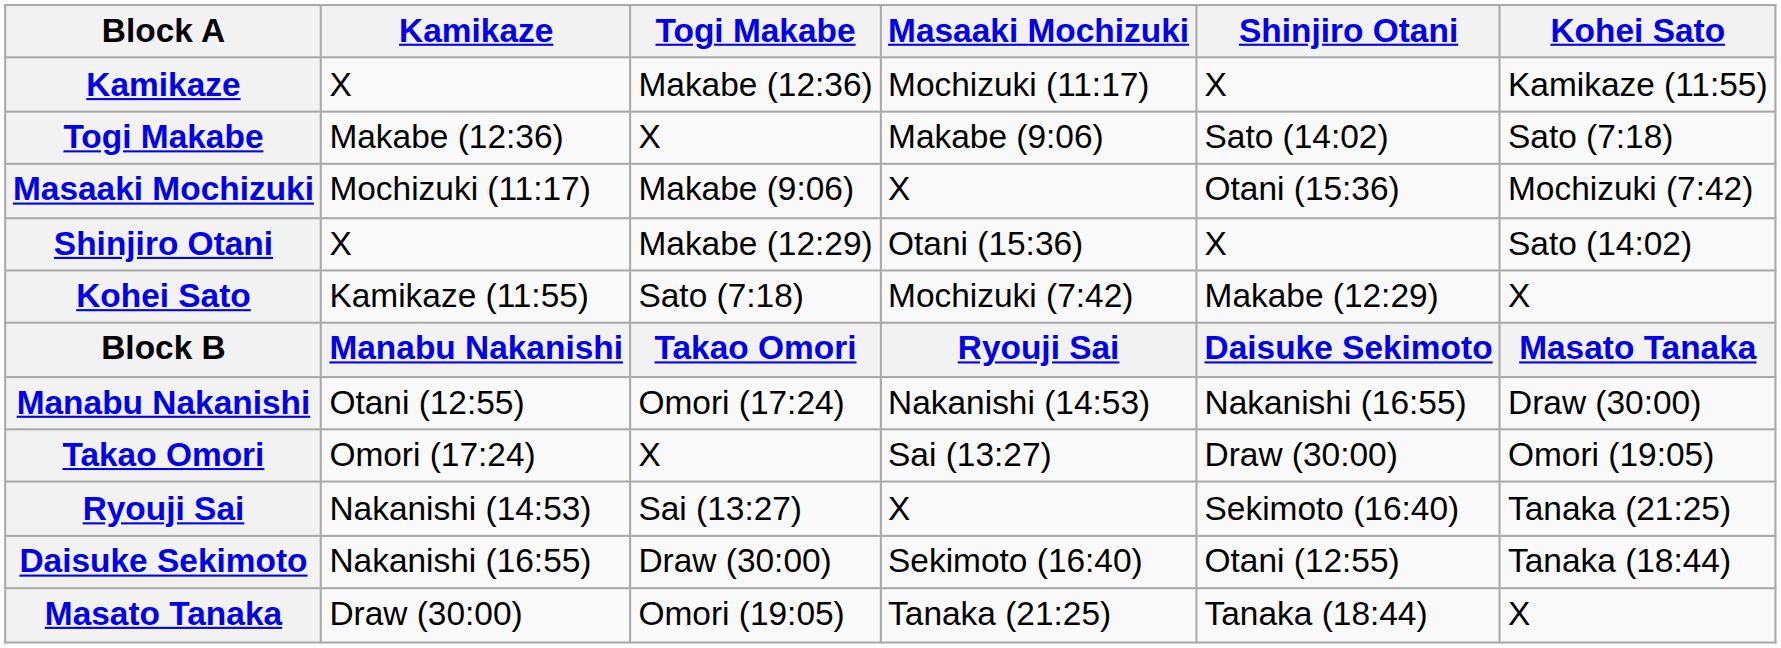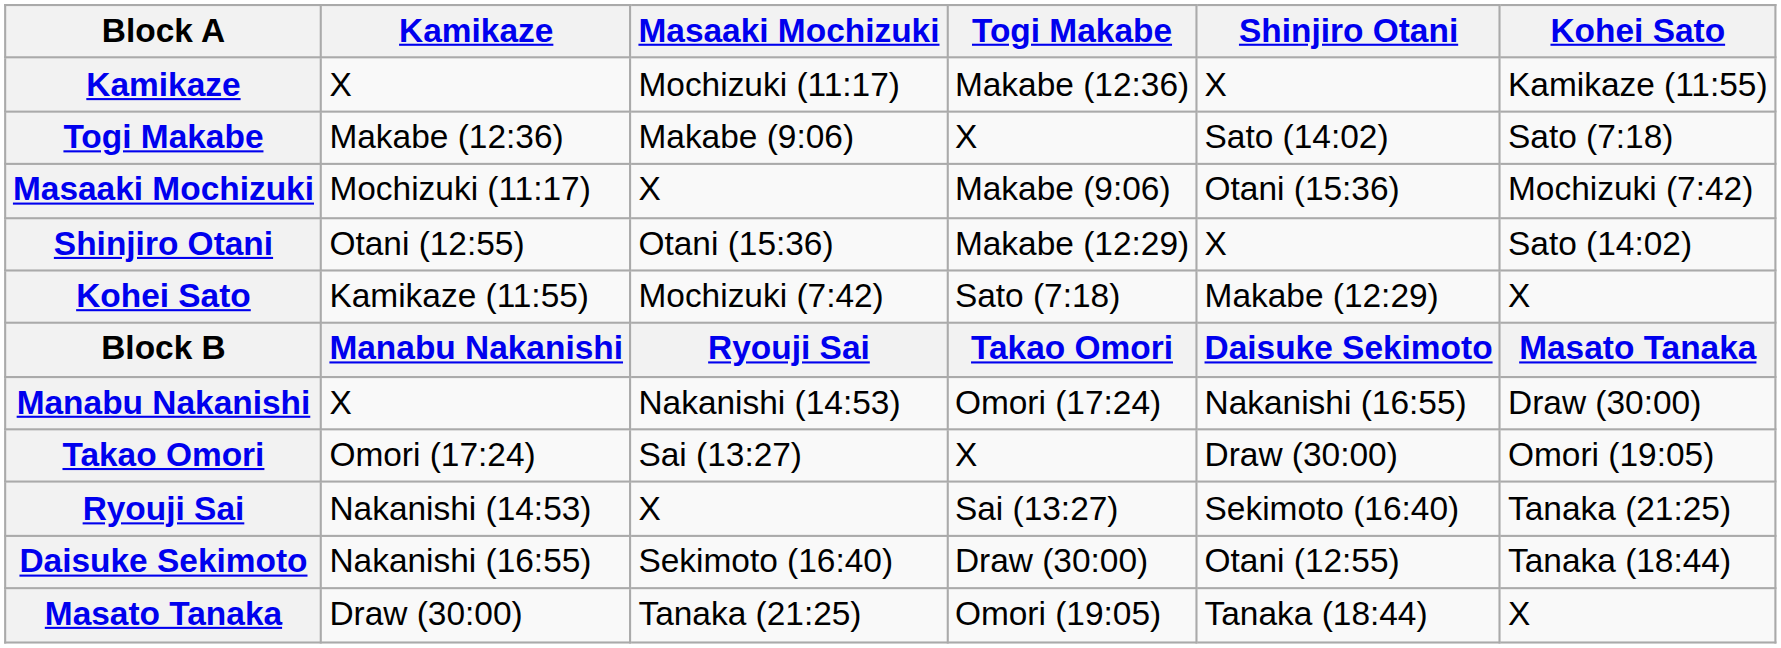columns swapped: (756, 31) <-> (1039, 31)
(341, 243) X -> (427, 243) Otani (12:55)
(427, 402) Otani (12:55) -> (341, 402) X
